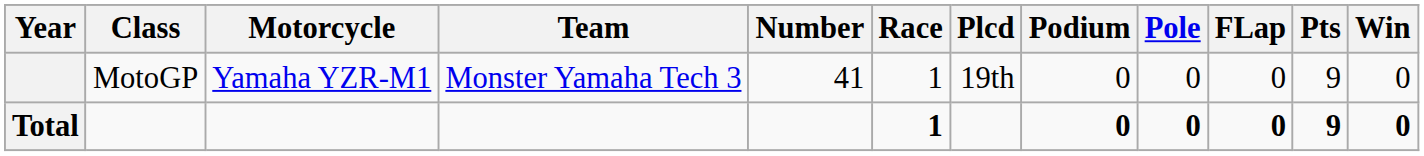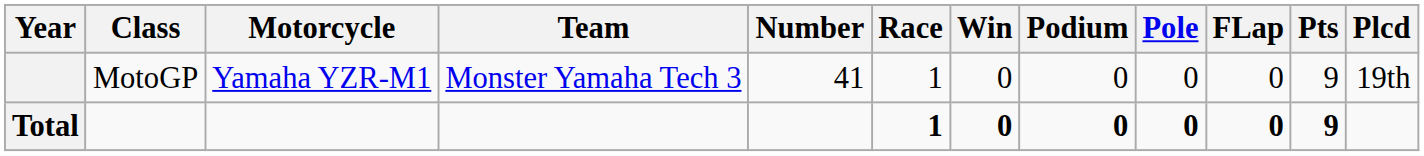columns swapped: (1383, 28) <-> (986, 28)
